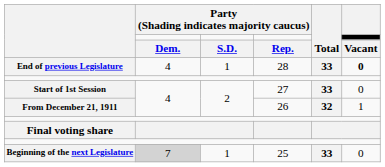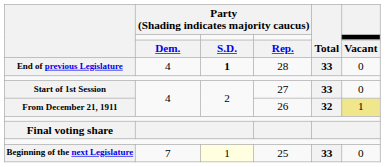(227, 66) normal -> (227, 66) bold
(361, 66) bold -> (361, 66) normal
(361, 107) no background -> (361, 107) khaki background
(168, 153) lightgrey background -> (168, 153) no background
(227, 153) no background -> (227, 153) lightyellow background
